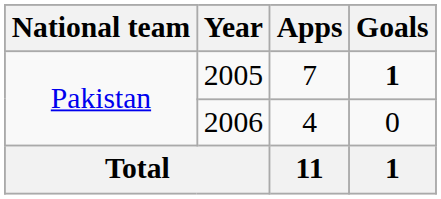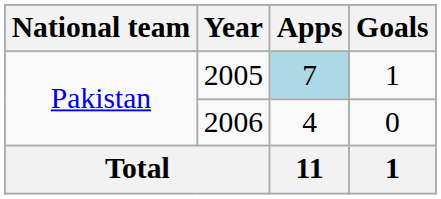(310, 74) no background -> (310, 74) lightblue background
(392, 74) bold -> (392, 74) normal
